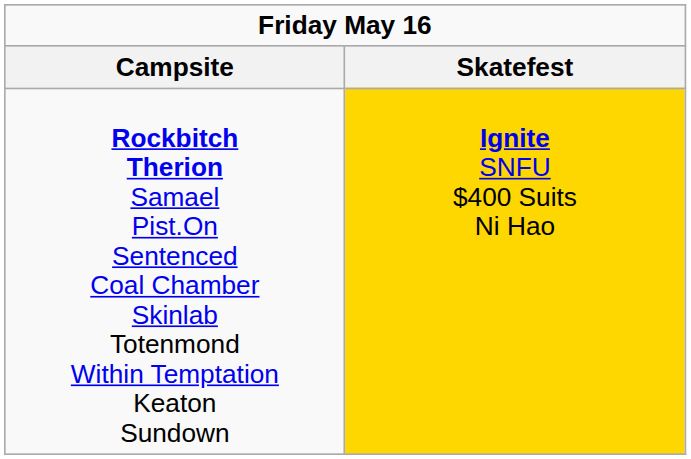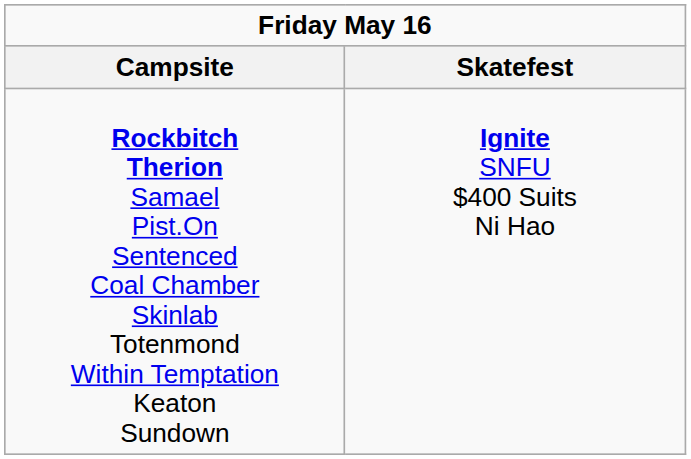(515, 182) gold background -> (515, 182) no background
